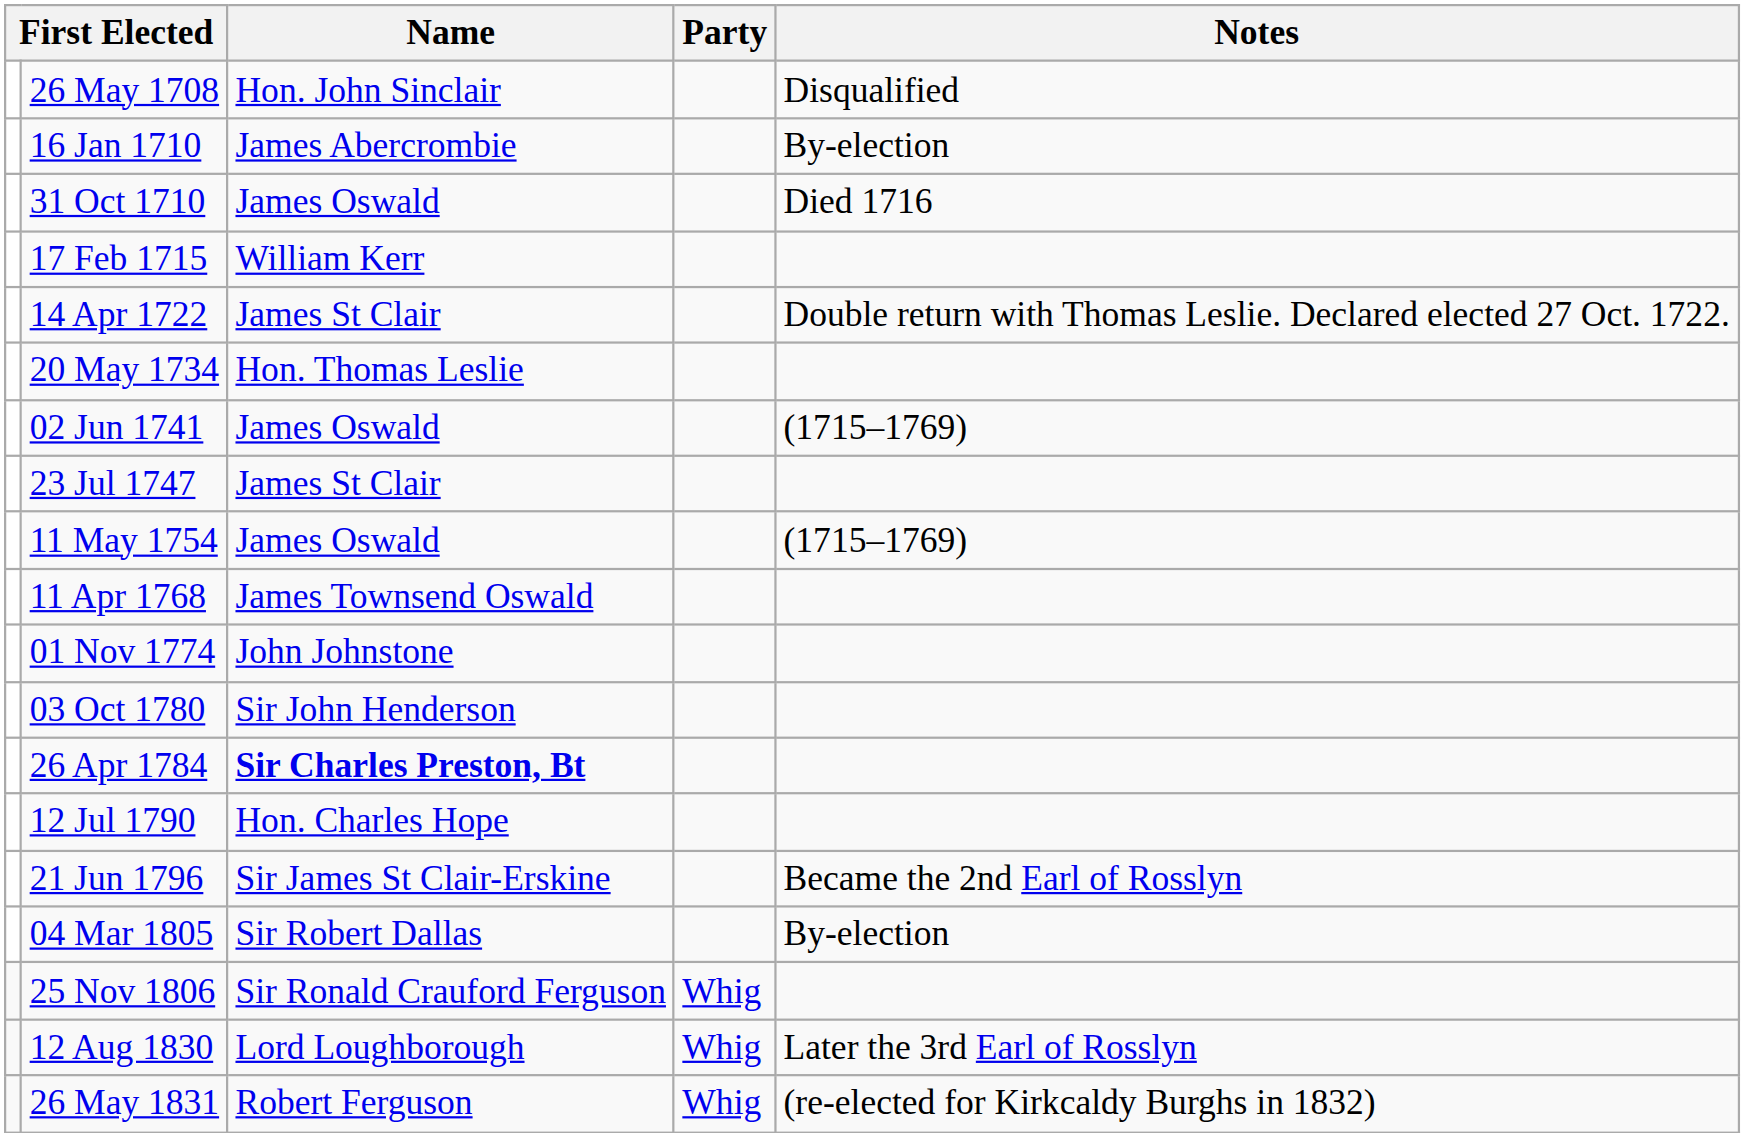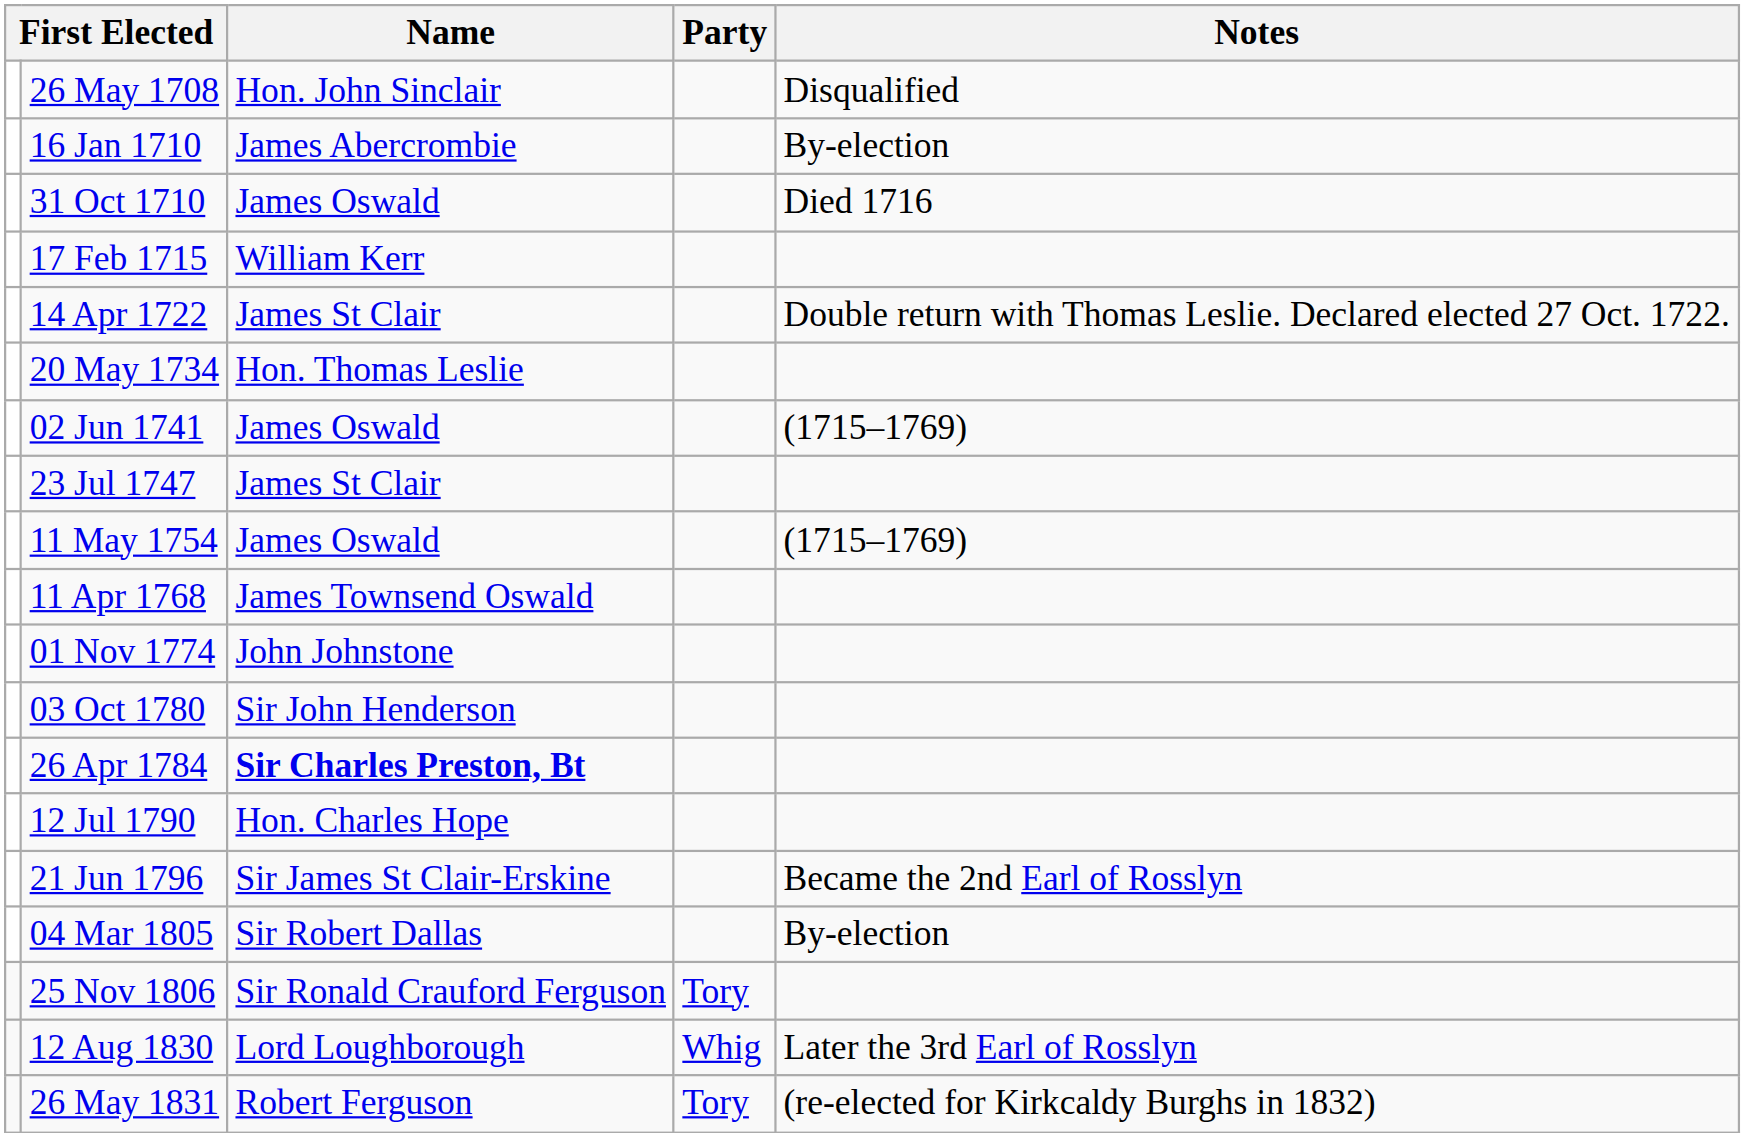(722, 990) Whig -> (716, 990) Tory
(722, 1102) Whig -> (716, 1102) Tory
